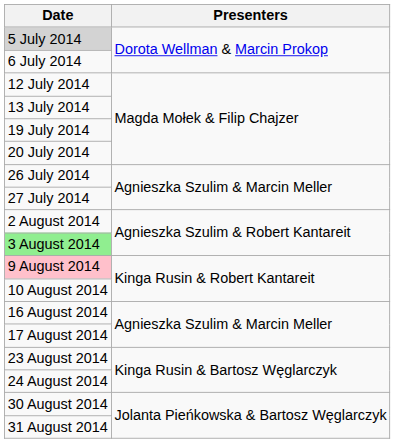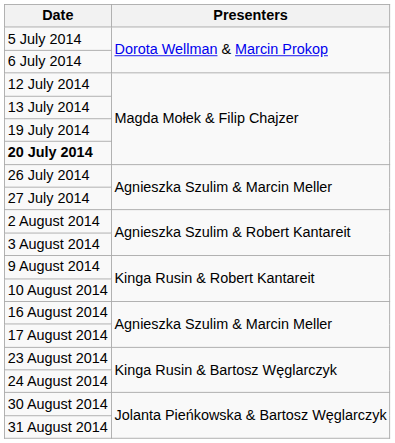(45, 38) lightgrey background -> (45, 38) no background
(49, 152) normal -> (50, 152) bold
(54, 244) lightgreen background -> (54, 244) no background
(54, 267) pink background -> (54, 267) no background
